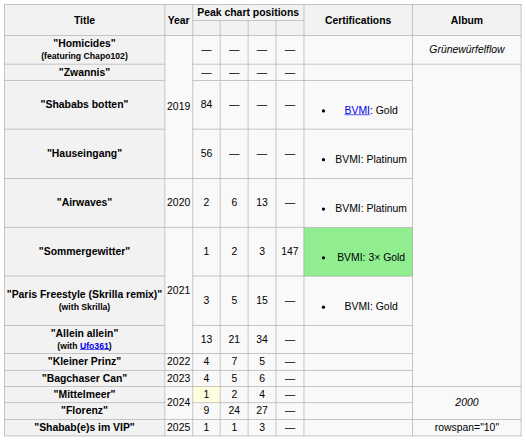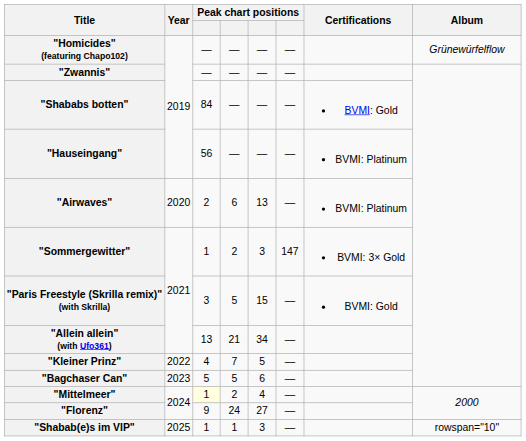(358, 258) lightgreen background -> (358, 258) no background
(206, 378) 4 -> (206, 378) 5
